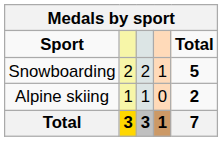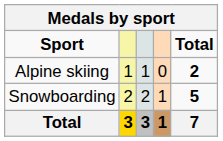rows swapped: (62, 96) <-> (62, 70)
